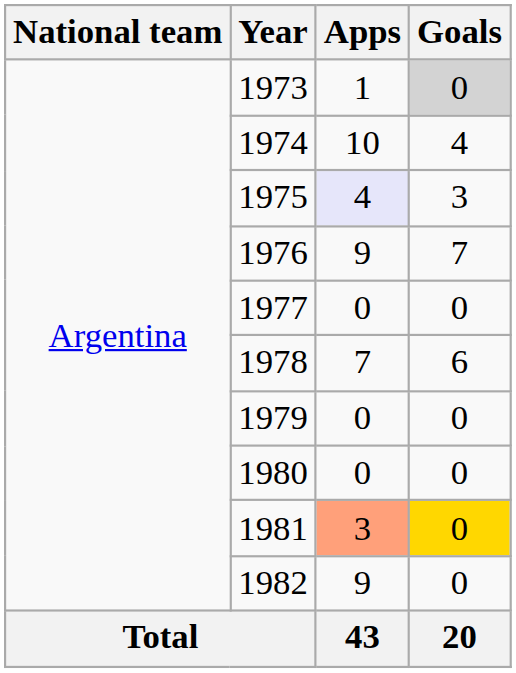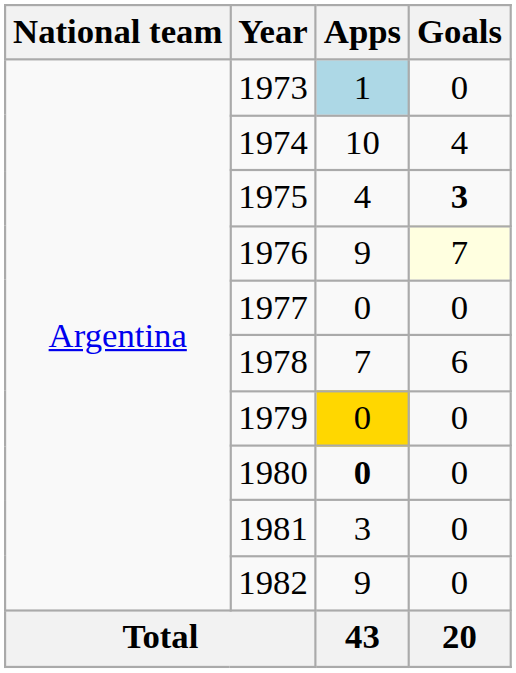(362, 87) no background -> (362, 87) lightblue background
(459, 87) lightgrey background -> (459, 87) no background
(362, 197) lavender background -> (362, 197) no background
(459, 197) normal -> (459, 197) bold
(459, 252) no background -> (459, 252) lightyellow background
(362, 417) no background -> (362, 417) gold background
(362, 472) normal -> (362, 472) bold
(362, 527) lightsalmon background -> (362, 527) no background
(459, 527) gold background -> (459, 527) no background
